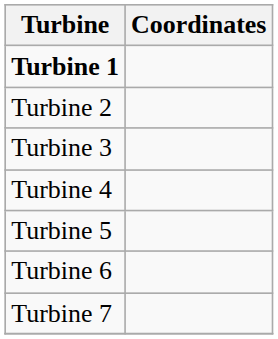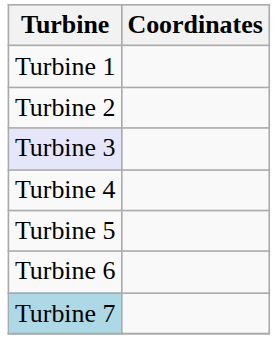(65, 66) bold -> (65, 66) normal
(62, 148) no background -> (65, 148) lavender background
(62, 312) no background -> (65, 312) lightblue background
